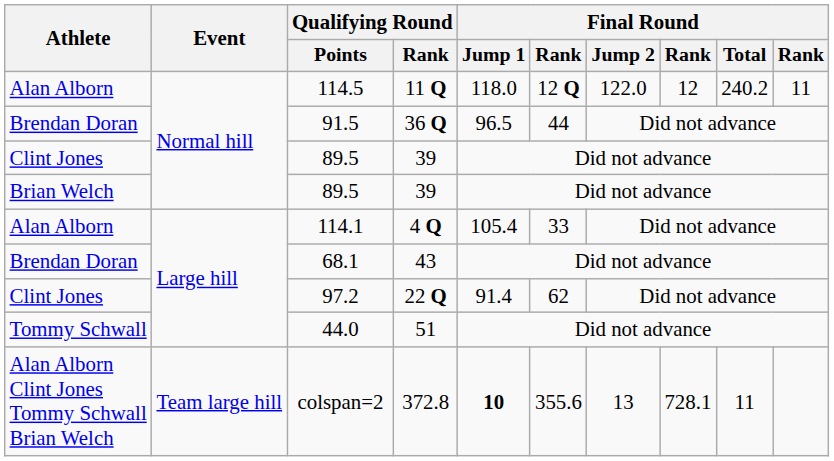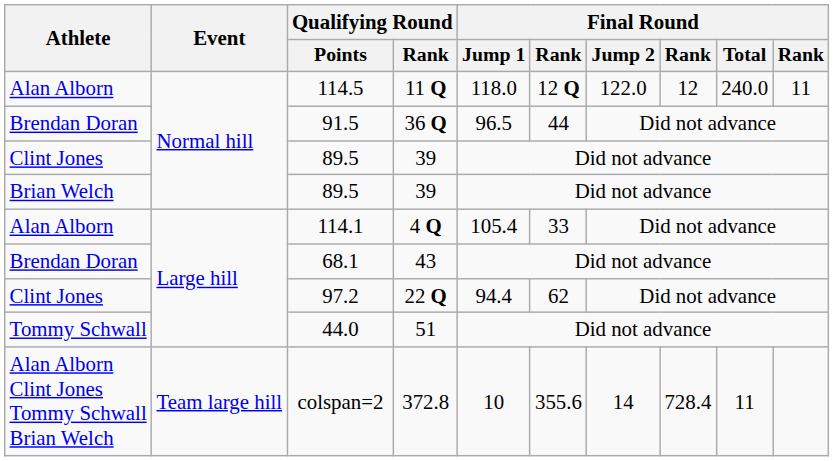(745, 89) 240.2 -> (745, 89) 240.0
(494, 295) 91.4 -> (494, 295) 94.4
(494, 401) bold -> (494, 401) normal
(623, 401) 13 -> (623, 401) 14
(688, 401) 728.1 -> (688, 401) 728.4
